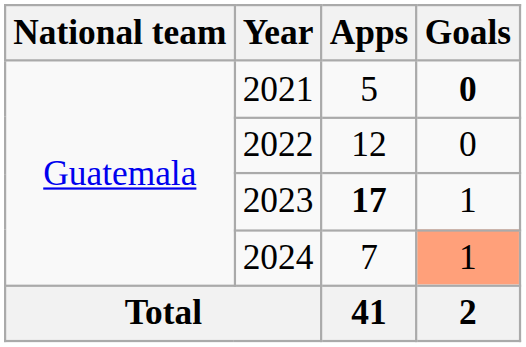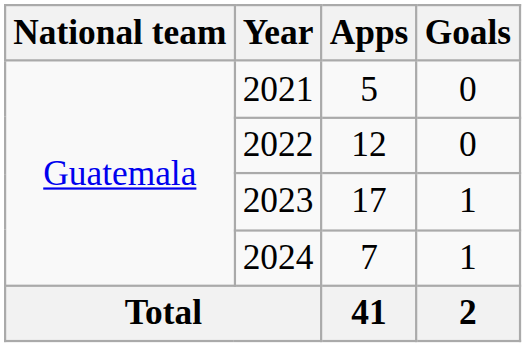(468, 88) bold -> (468, 88) normal
(369, 200) bold -> (369, 200) normal
(468, 256) lightsalmon background -> (468, 256) no background
